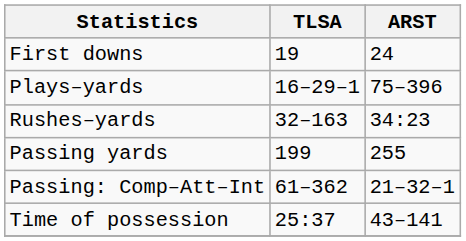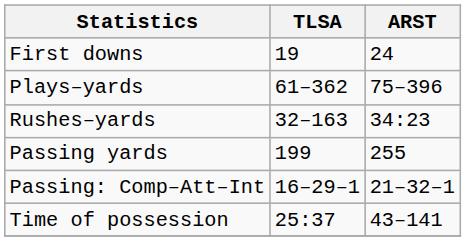(317, 88) 16–29–1 -> (311, 88) 61–362
(311, 187) 61–362 -> (317, 187) 16–29–1
